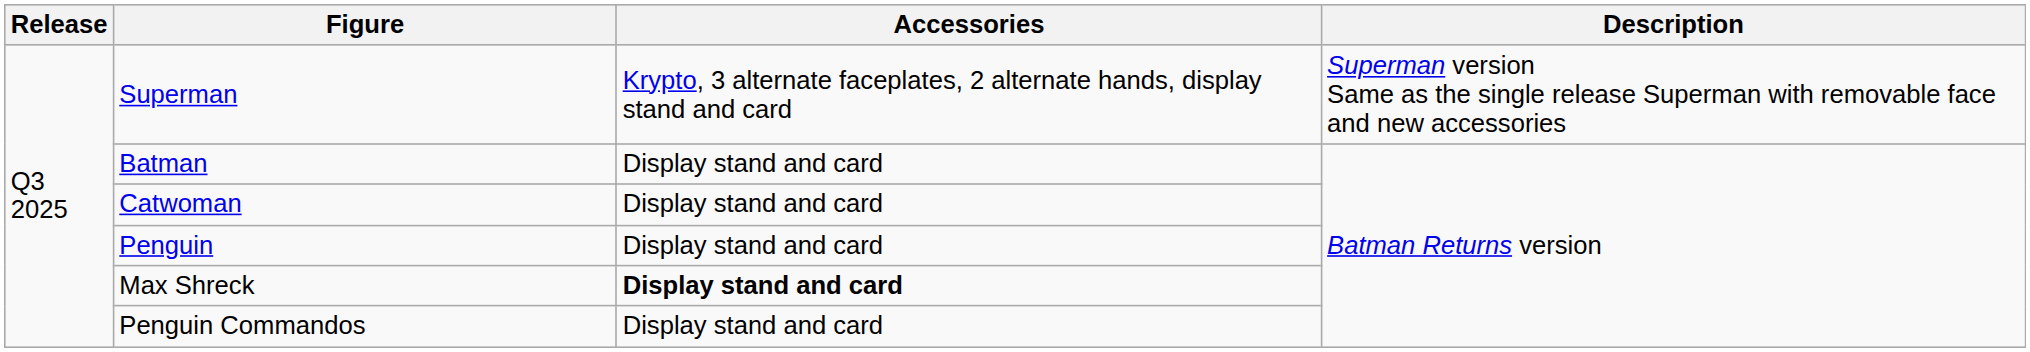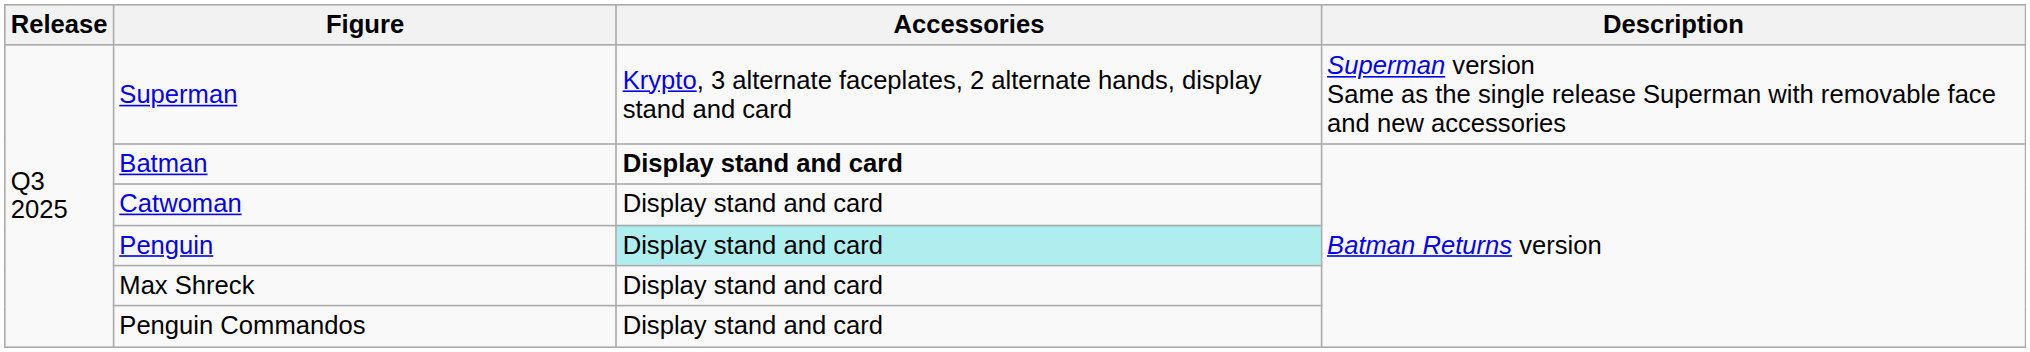(753, 163) normal -> (763, 163) bold
(753, 244) no background -> (753, 244) paleturquoise background
(763, 285) bold -> (753, 285) normal
